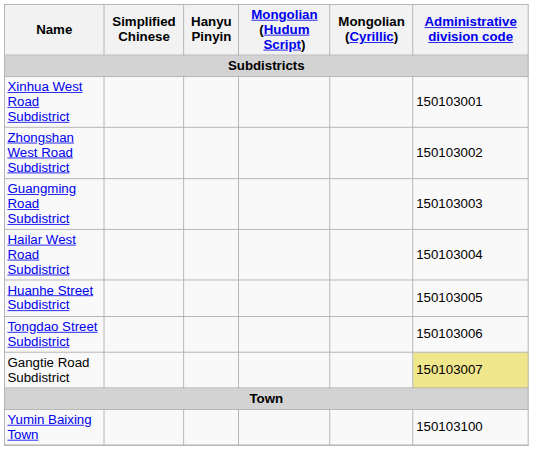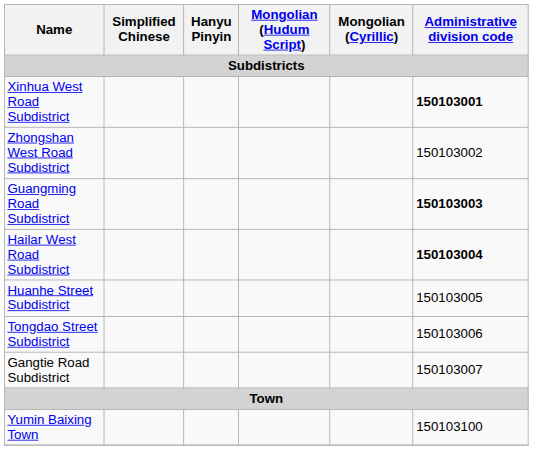(449, 101) normal -> (449, 101) bold
(449, 203) normal -> (449, 203) bold
(449, 254) normal -> (449, 254) bold
(449, 370) khaki background -> (449, 370) no background
